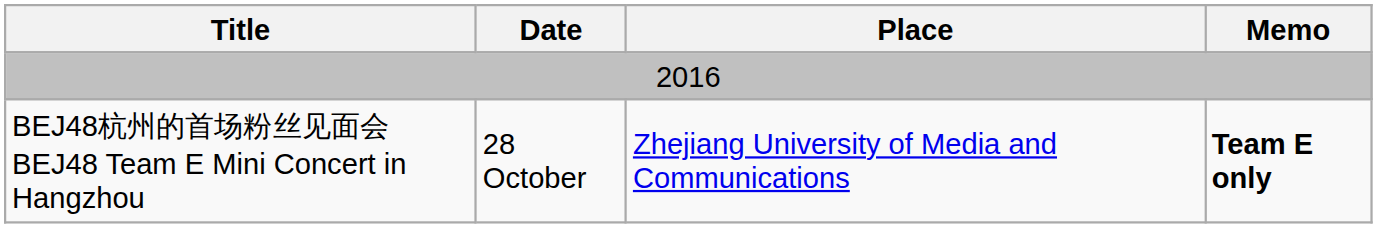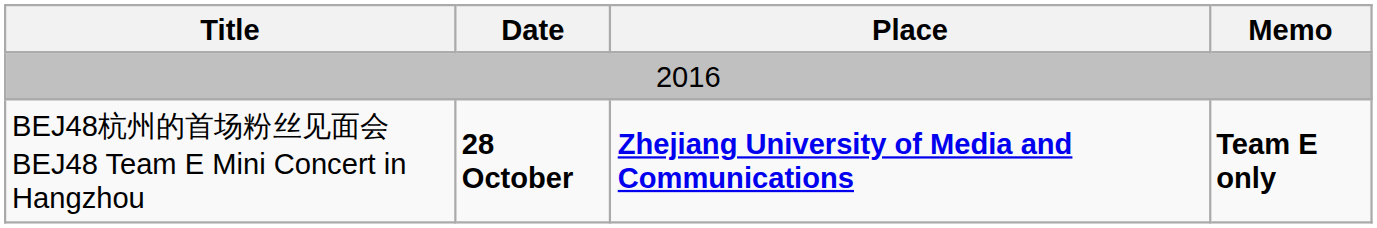(535, 161) normal -> (518, 161) bold
(845, 161) normal -> (845, 161) bold
